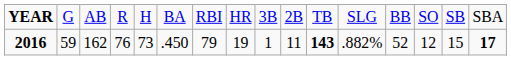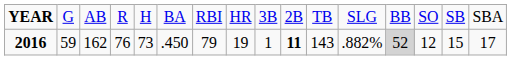(294, 42) normal -> (294, 42) bold
(322, 42) bold -> (322, 42) normal
(400, 42) no background -> (400, 42) lightgrey background
(488, 42) bold -> (488, 42) normal
